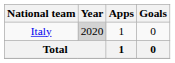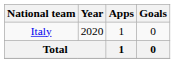(92, 31) lightgrey background -> (92, 31) no background
